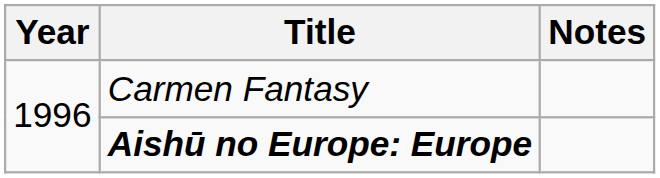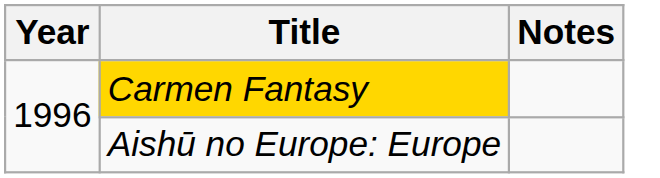(238, 88) no background -> (238, 88) gold background
(320, 144) bold -> (304, 144) normal
